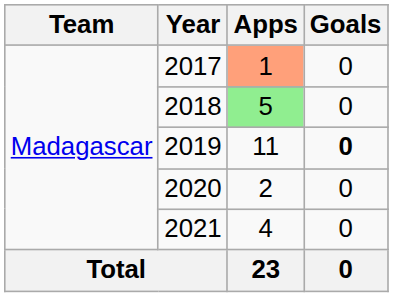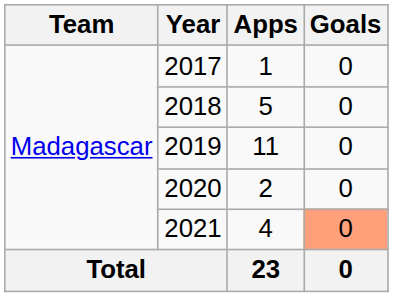(266, 65) lightsalmon background -> (266, 65) no background
(266, 106) lightgreen background -> (266, 106) no background
(346, 147) bold -> (346, 147) normal
(346, 229) no background -> (346, 229) lightsalmon background
